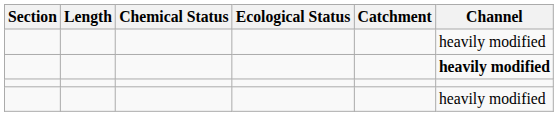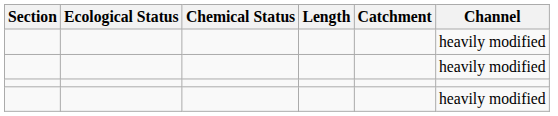columns swapped: (293, 16) <-> (88, 16)
(494, 66) bold -> (492, 66) normal
